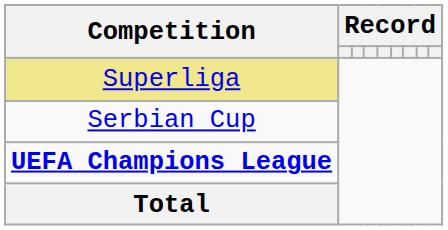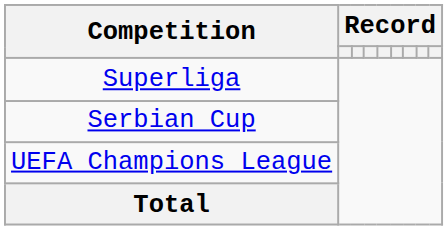(172, 79) khaki background -> (172, 79) no background
(172, 162) bold -> (172, 162) normal
